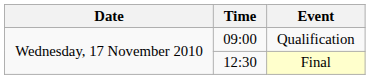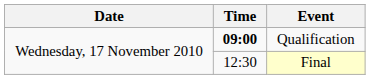(240, 39) normal -> (240, 39) bold
